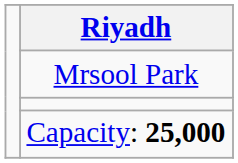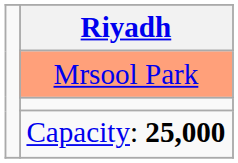(126, 73) no background -> (126, 73) lightsalmon background
